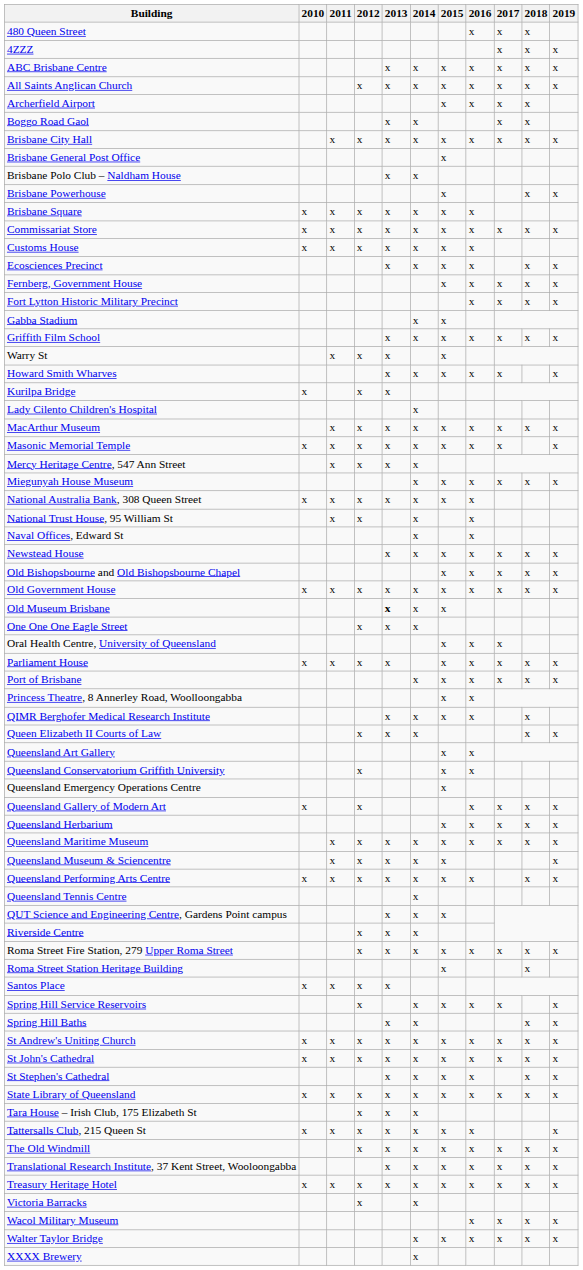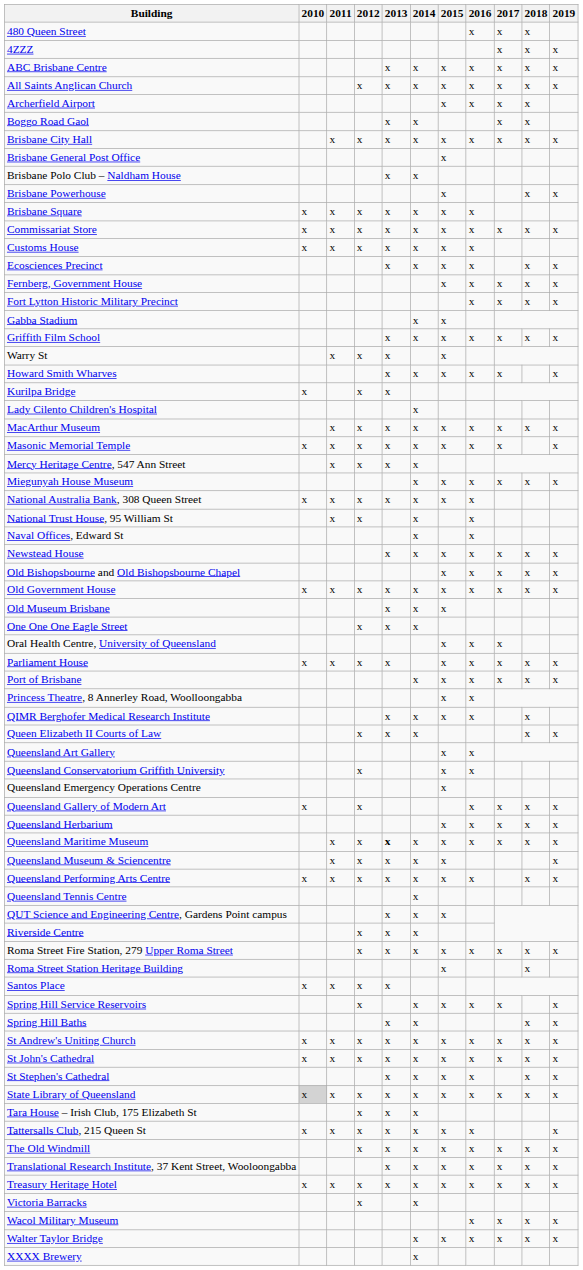(388, 608) bold -> (388, 608) normal
(388, 842) normal -> (388, 842) bold
(304, 1094) no background -> (304, 1094) lightgrey background
